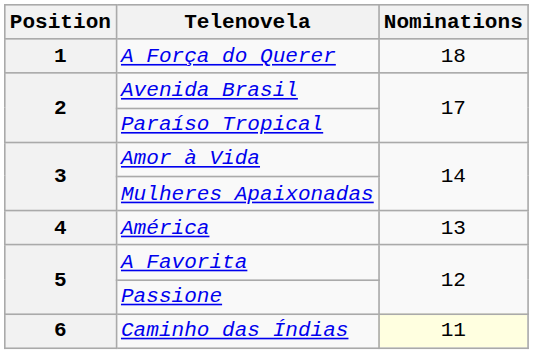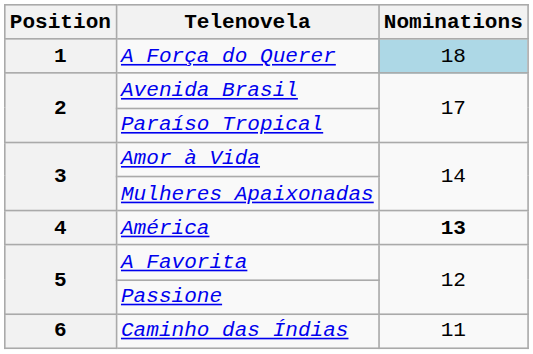(453, 56) no background -> (453, 56) lightblue background
(453, 228) normal -> (453, 228) bold
(453, 331) lightyellow background -> (453, 331) no background
